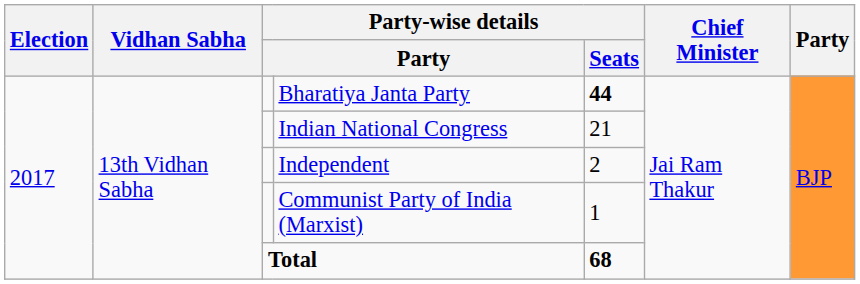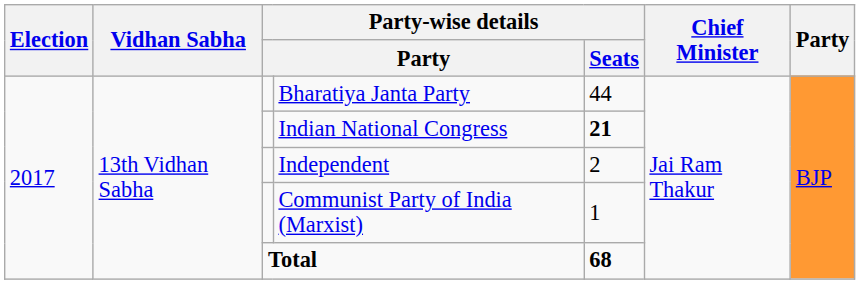(600, 93) bold -> (600, 93) normal
(600, 128) normal -> (600, 128) bold
